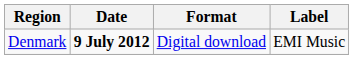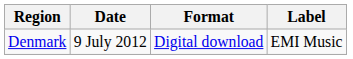(112, 41) bold -> (110, 41) normal
